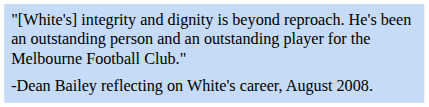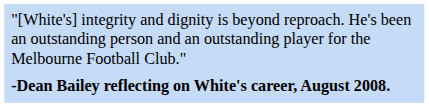(192, 86) normal -> (201, 86) bold
